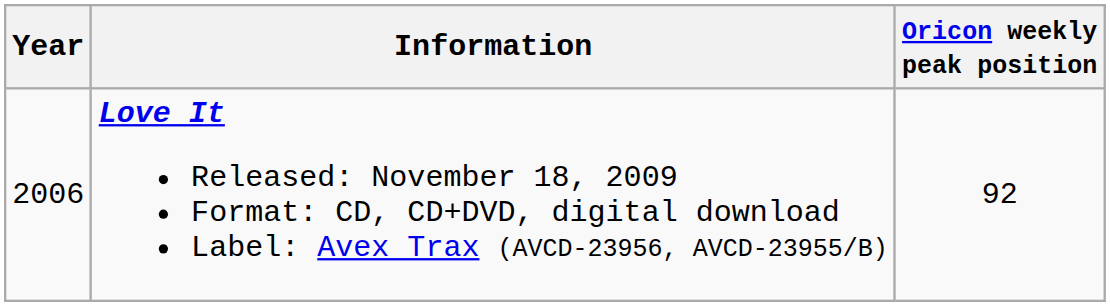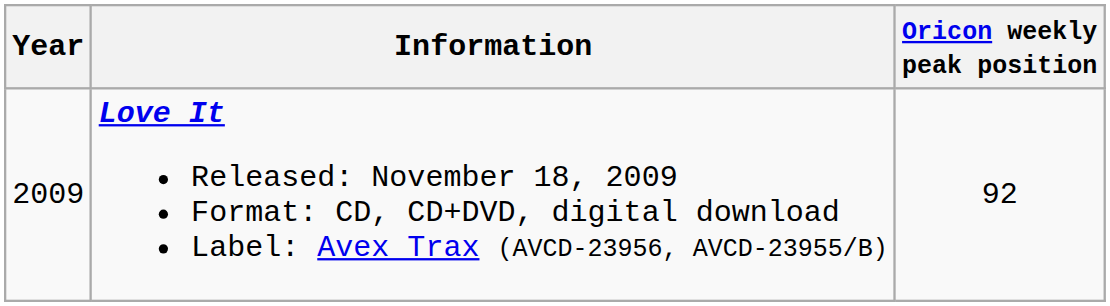(48, 195) 2006 -> (48, 195) 2009
